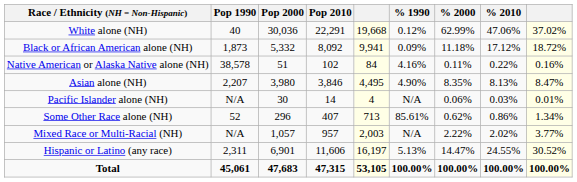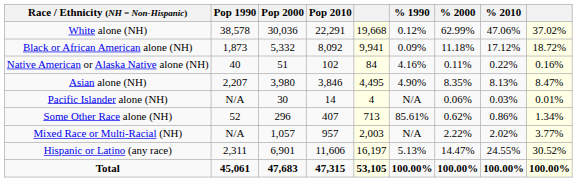(235, 30) 40 -> (235, 30) 38,578
(235, 64) 38,578 -> (235, 64) 40
